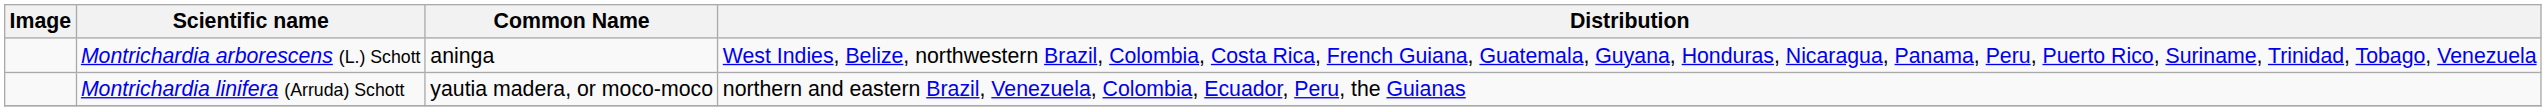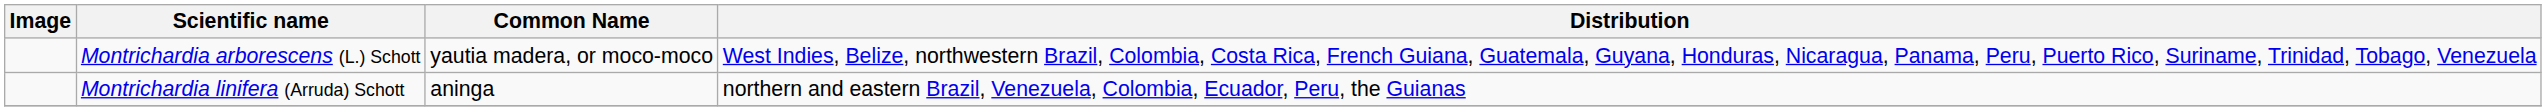(462, 55) aninga -> (572, 55) yautia madera, or moco-moco
(572, 88) yautia madera, or moco-moco -> (462, 88) aninga
